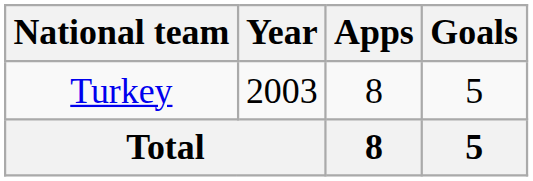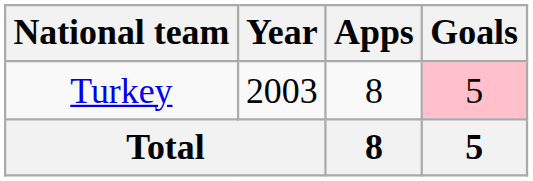(474, 89) no background -> (474, 89) pink background
